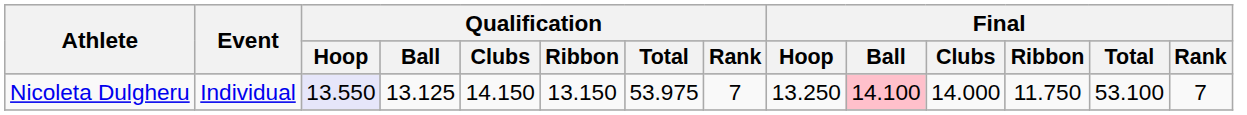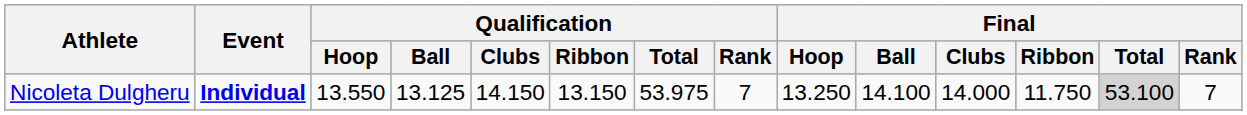(248, 92) normal -> (253, 92) bold
(341, 92) lavender background -> (351, 92) no background
(886, 92) pink background -> (896, 92) no background
(1129, 92) no background -> (1139, 92) lightgrey background
